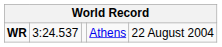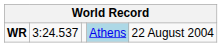(108, 32) no background -> (108, 32) lightblue background
